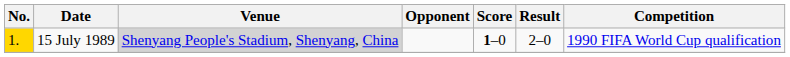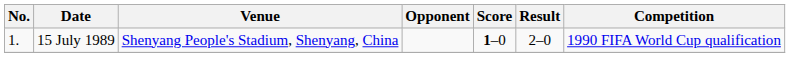(14, 40) gold background -> (14, 40) no background
(260, 40) lightgrey background -> (260, 40) no background
